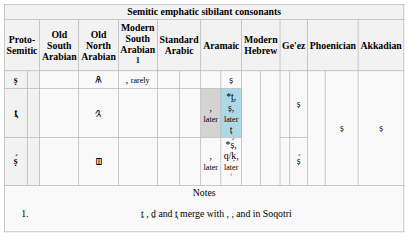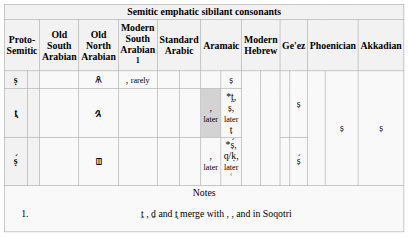(99, 113) normal -> (99, 113) bold
(231, 113) lightblue background -> (231, 113) no background
